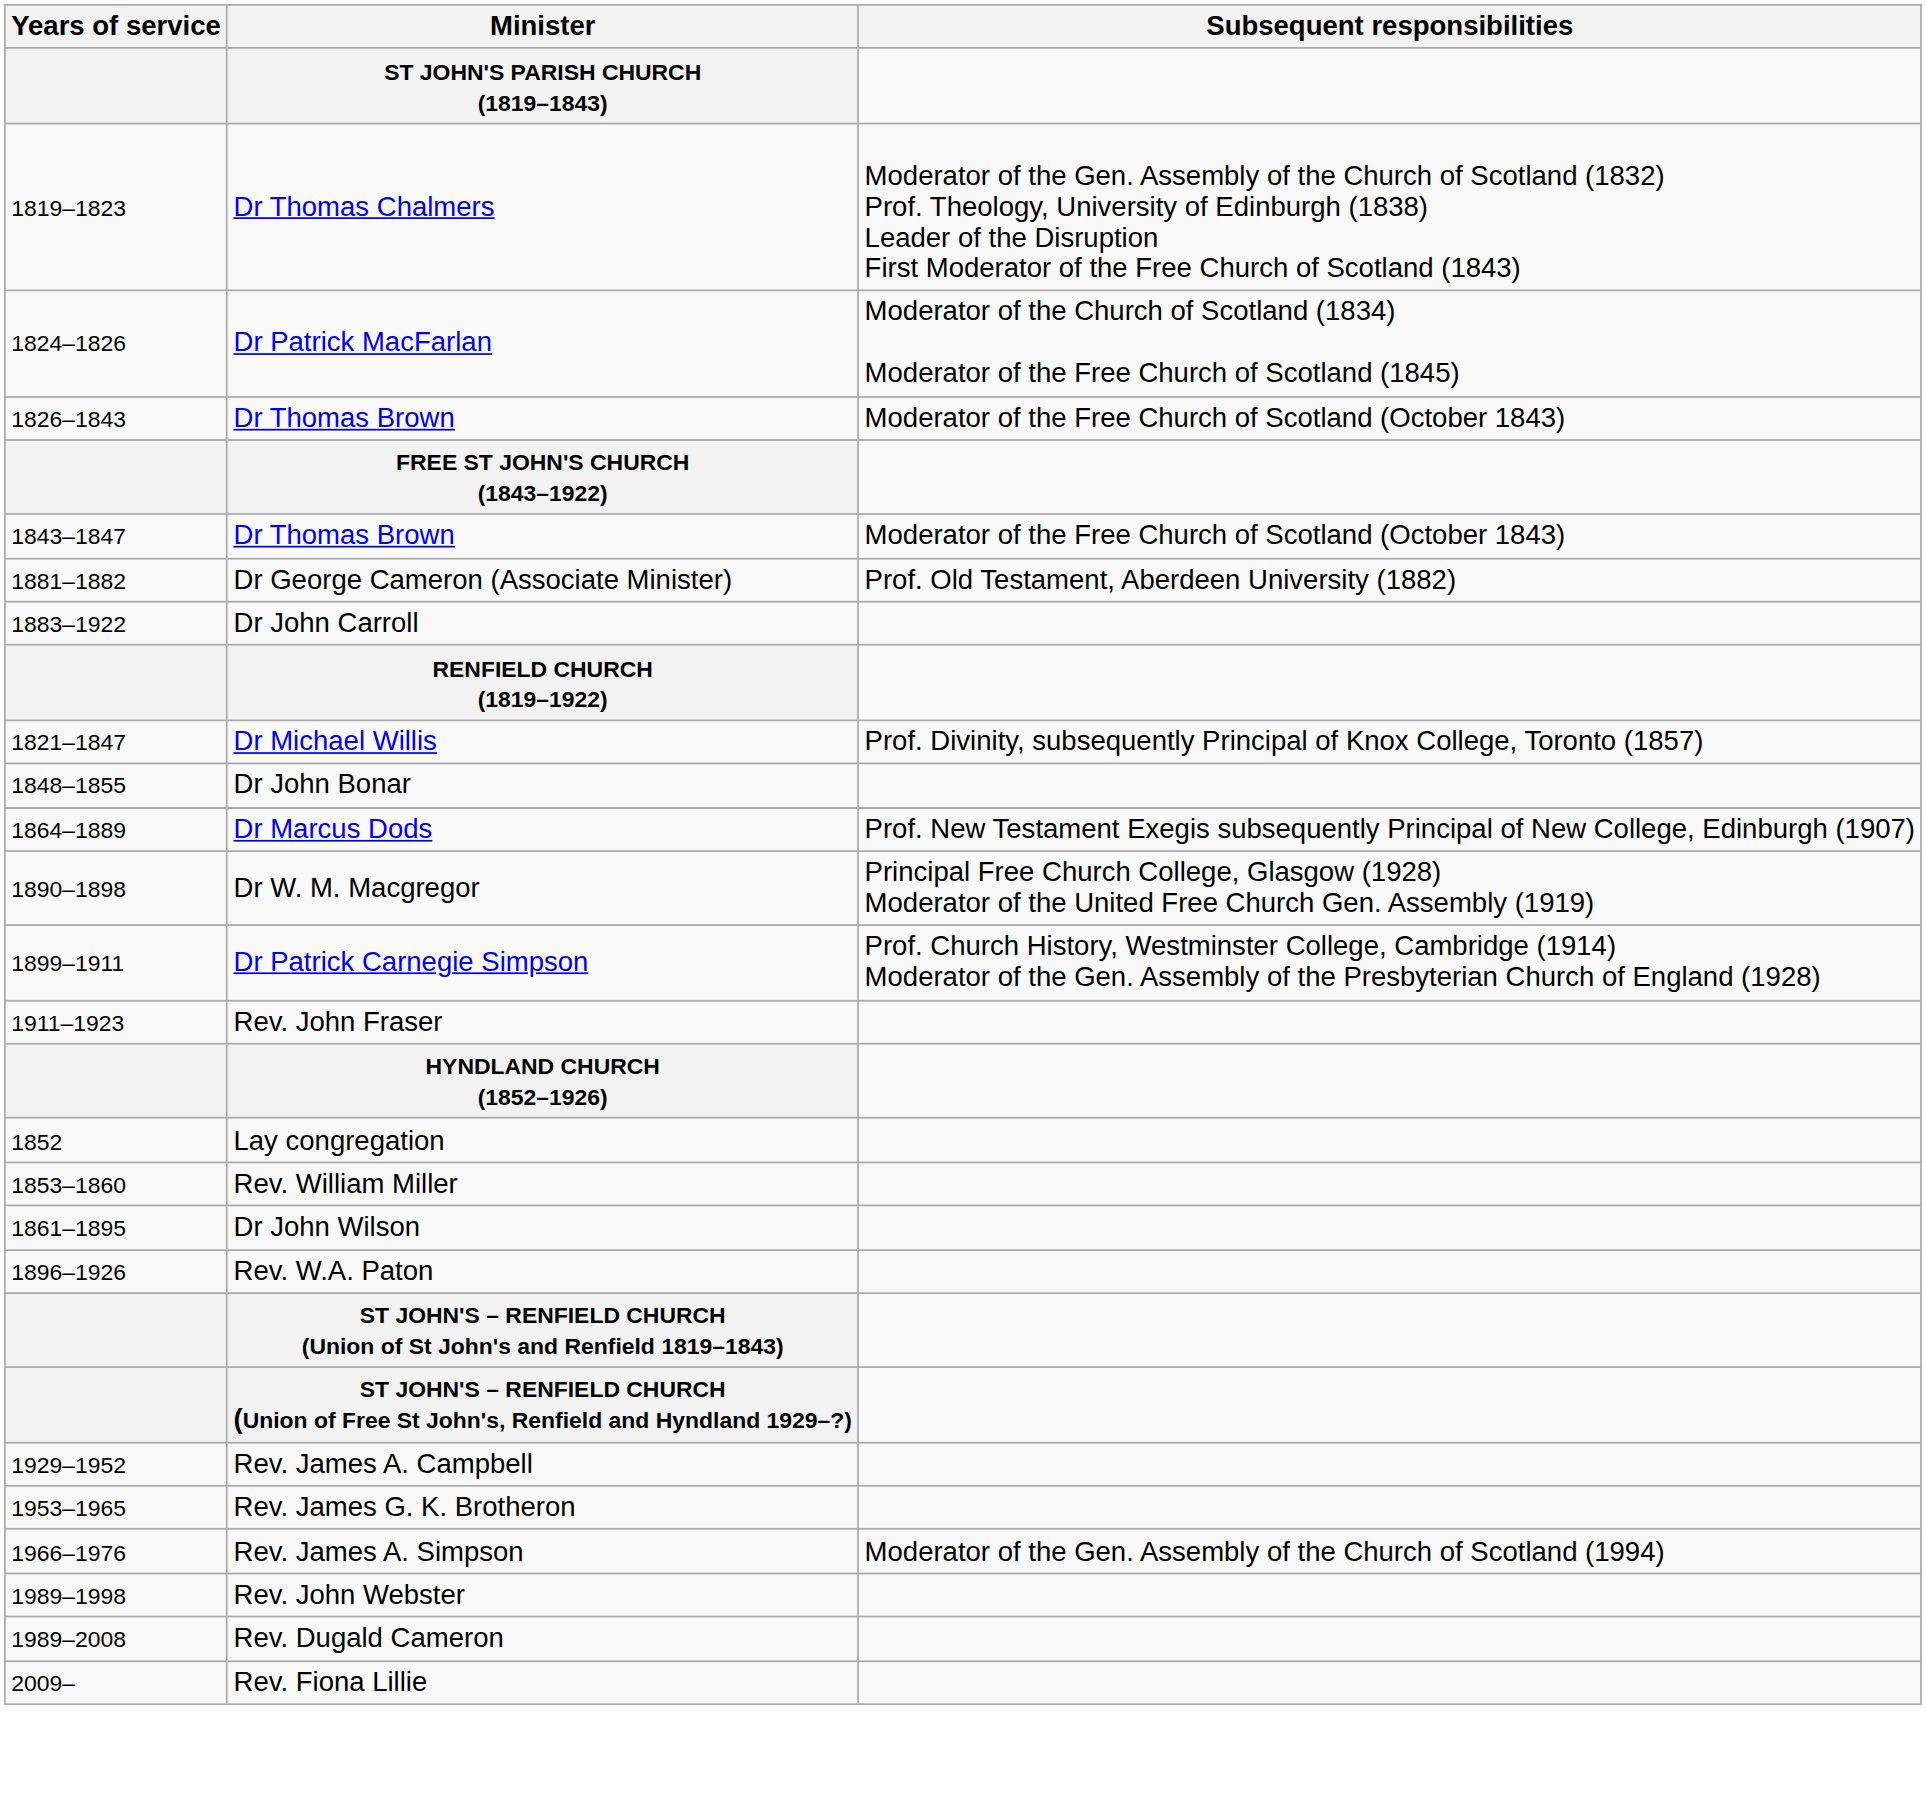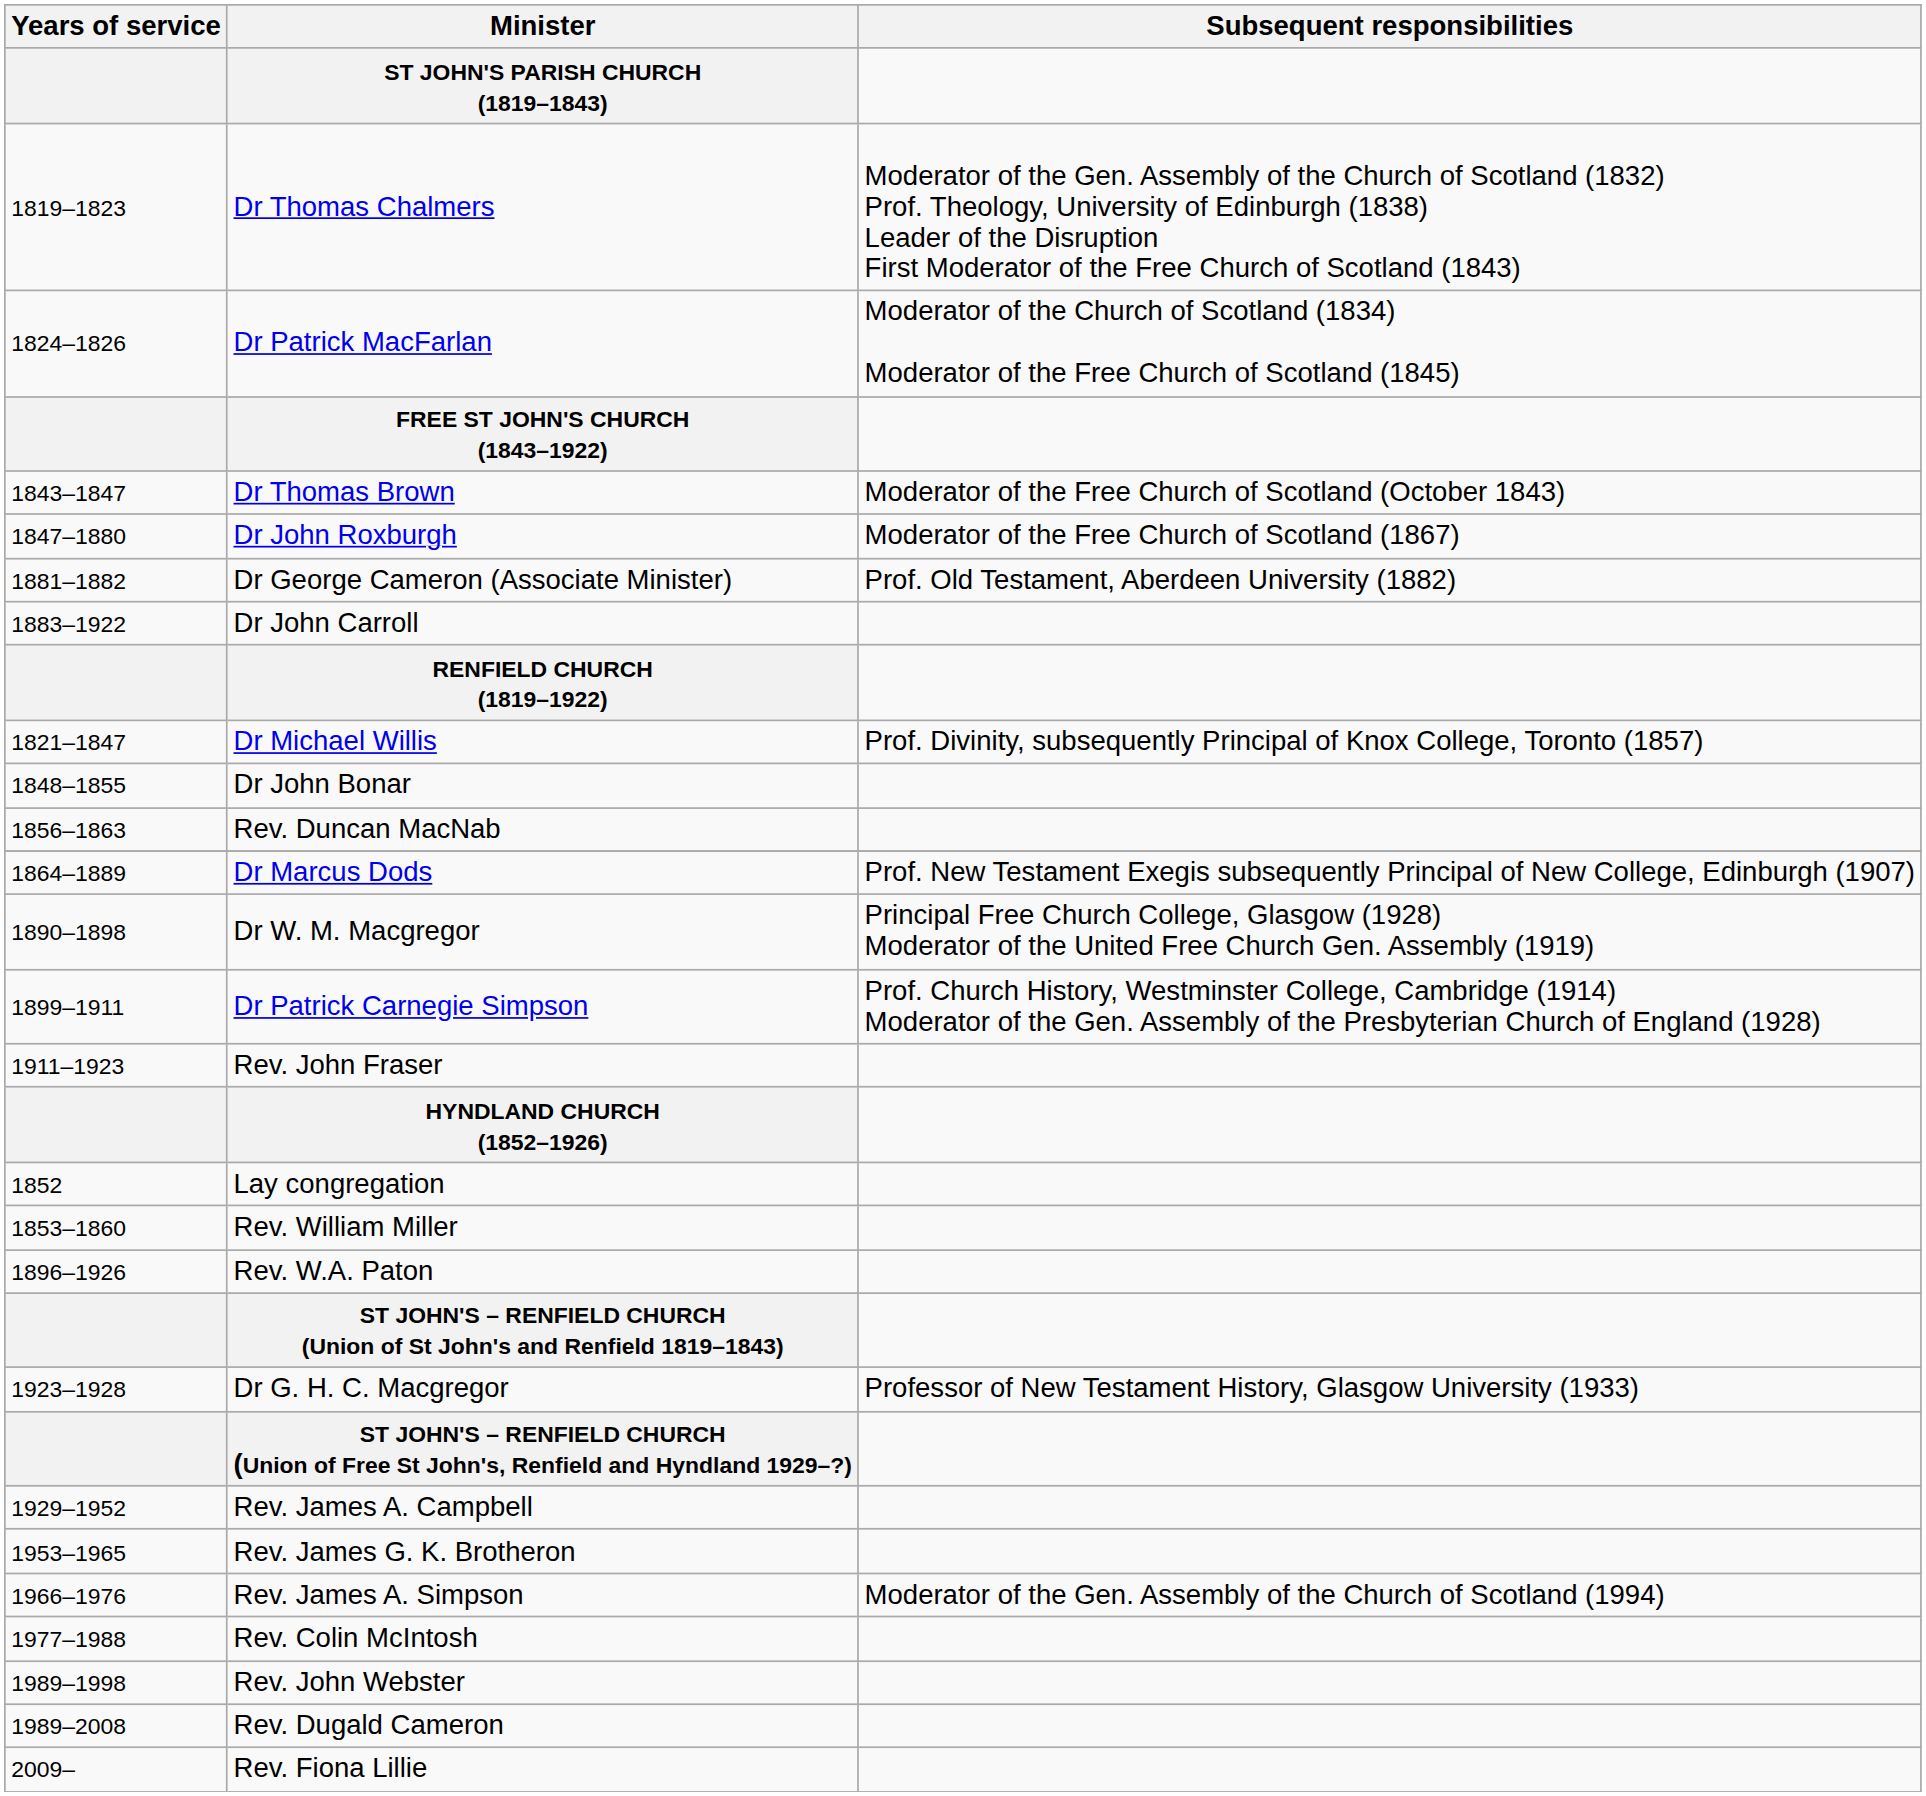- row: (69, 419)
+ row: (69, 537)
+ row: (69, 830)
- row: (69, 1228)
+ row: (69, 1390)
+ row: (69, 1639)
